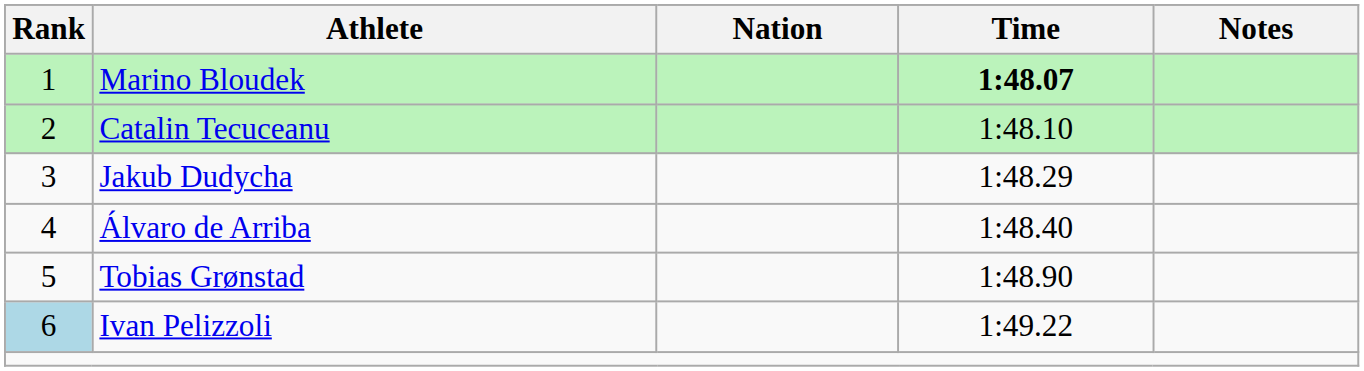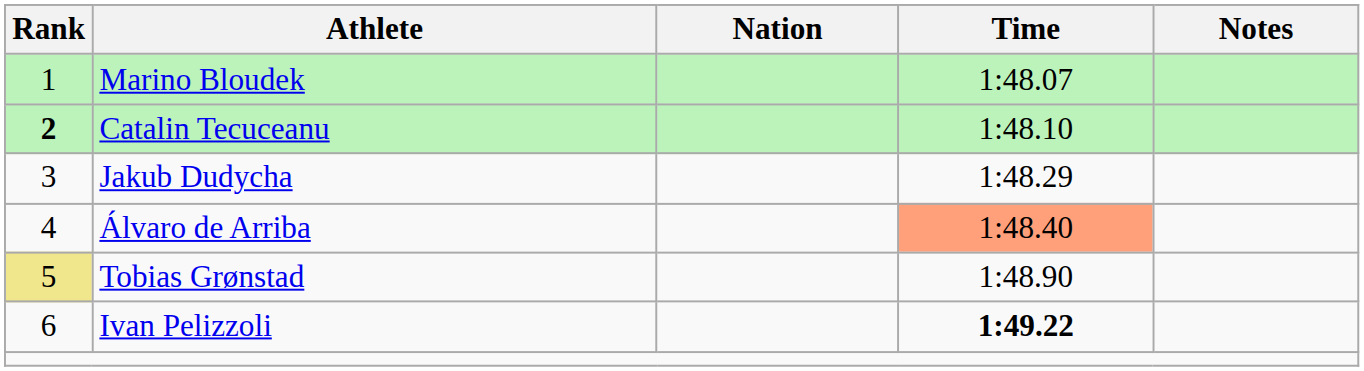(1026, 78) bold -> (1026, 78) normal
(49, 128) normal -> (49, 128) bold
(1026, 227) no background -> (1026, 227) lightsalmon background
(49, 276) no background -> (49, 276) khaki background
(49, 326) lightblue background -> (49, 326) no background
(1026, 326) normal -> (1026, 326) bold
